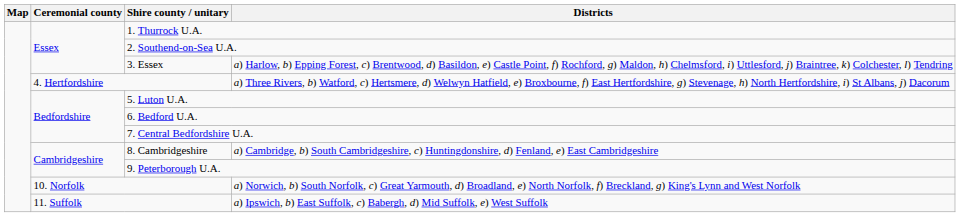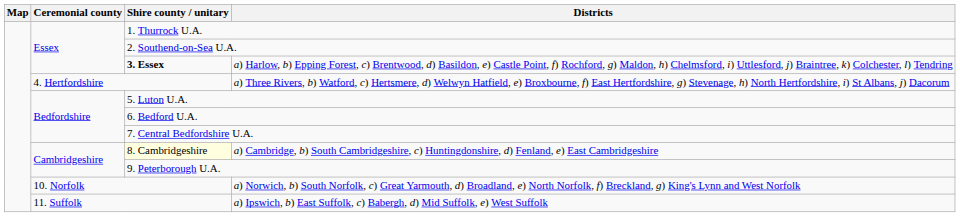(145, 64) normal -> (145, 64) bold
(167, 151) no background -> (167, 151) lightyellow background
